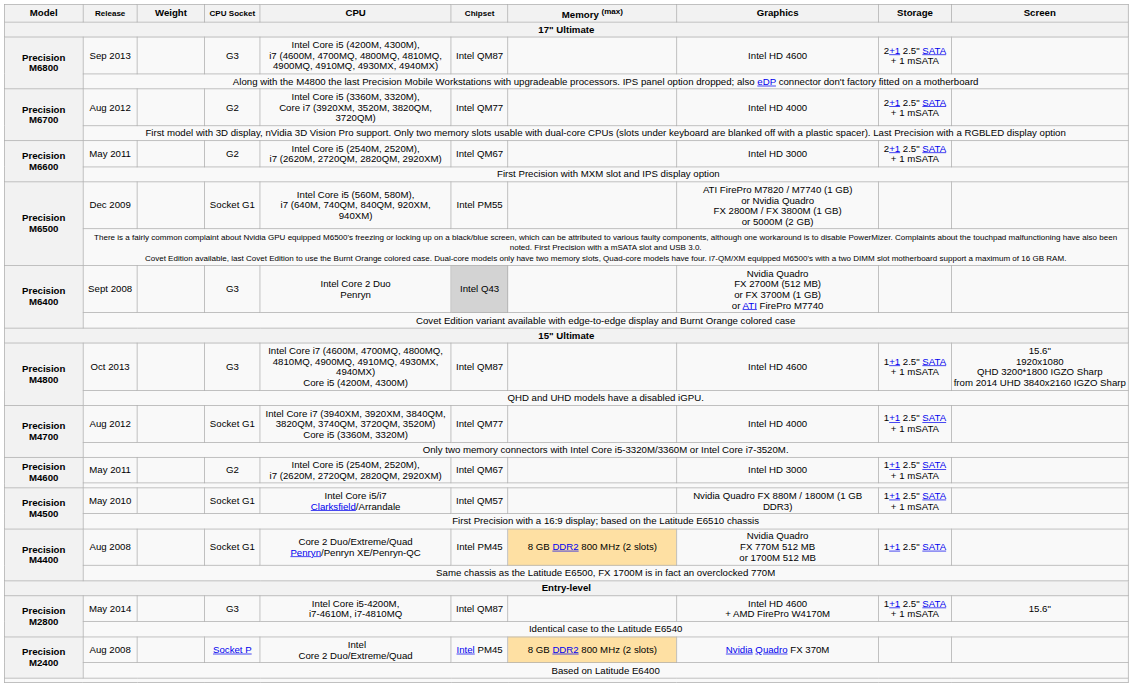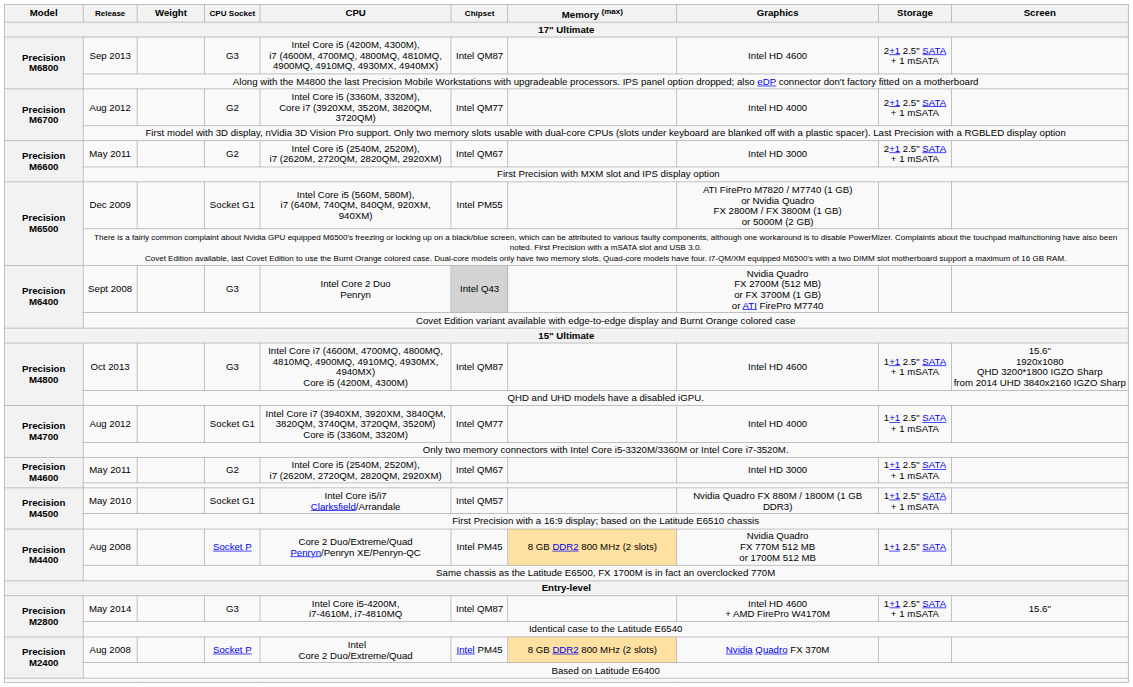(232, 547) Socket G1 -> (232, 547) Socket P
